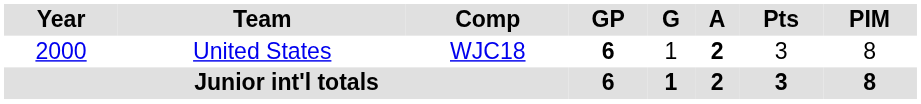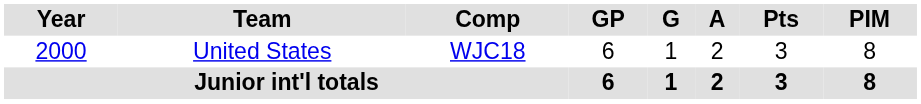(608, 51) bold -> (608, 51) normal
(717, 51) bold -> (717, 51) normal
